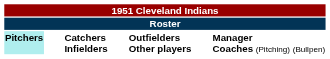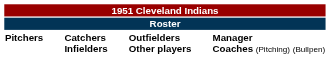(24, 37) paleturquoise background -> (24, 37) no background
